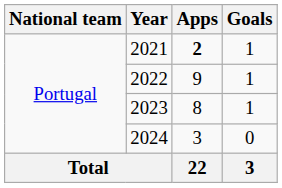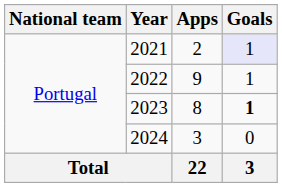(197, 49) bold -> (197, 49) normal
(250, 49) no background -> (250, 49) lavender background
(250, 108) normal -> (250, 108) bold
